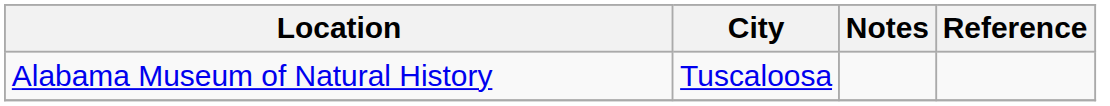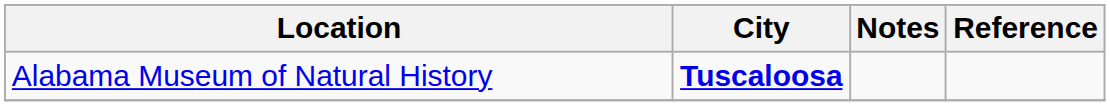(756, 75) normal -> (761, 75) bold
